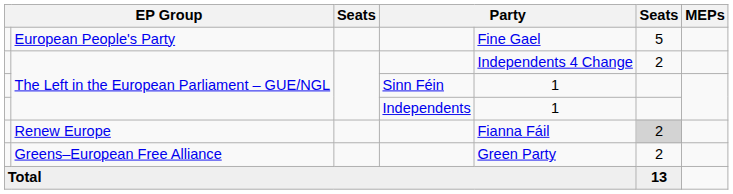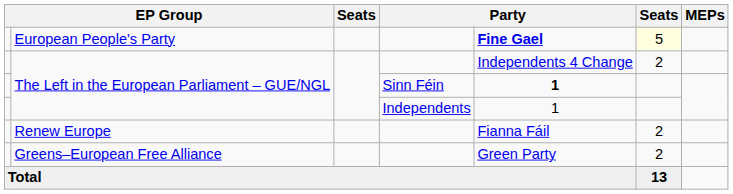(509, 39) normal -> (510, 39) bold
(659, 39) no background -> (659, 39) lightyellow background
(555, 85) normal -> (555, 85) bold
(659, 131) lightgrey background -> (659, 131) no background
